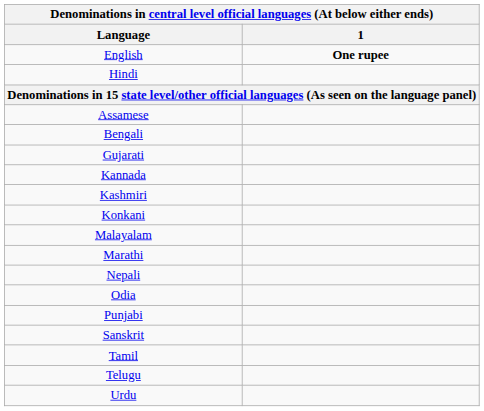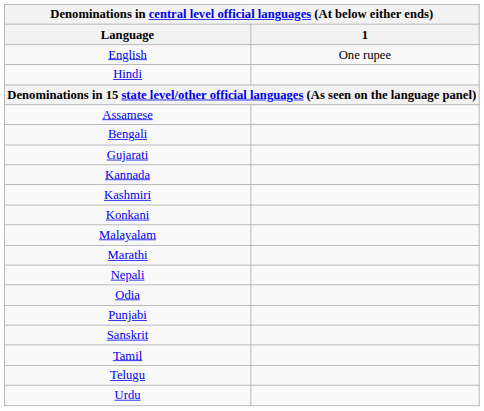(361, 54) bold -> (365, 54) normal
